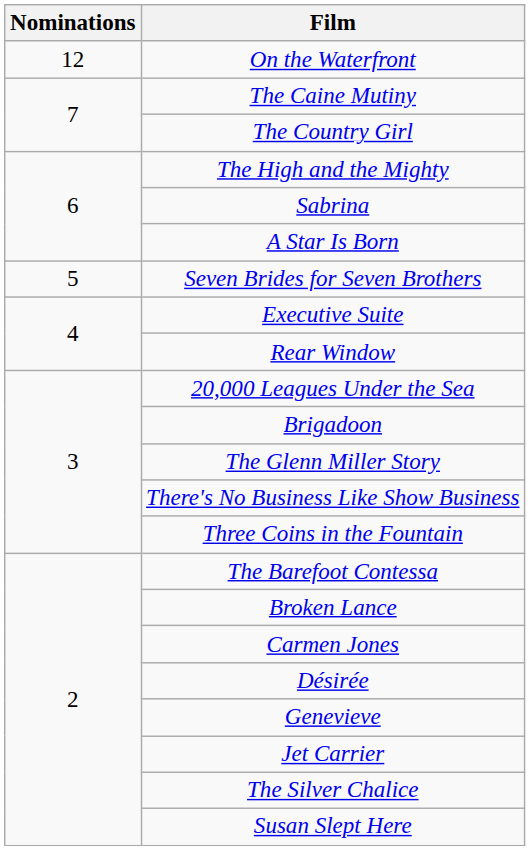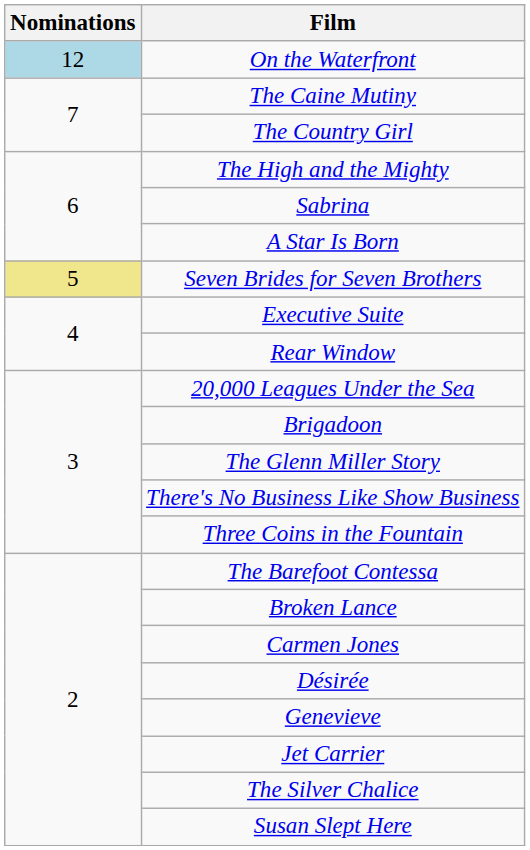(73, 59) no background -> (73, 59) lightblue background
(73, 278) no background -> (73, 278) khaki background
